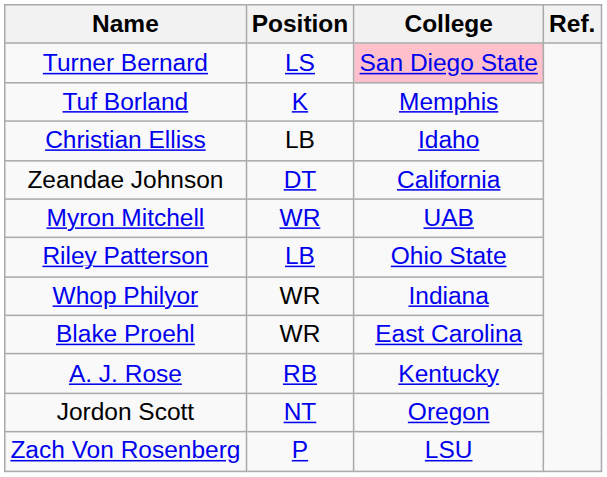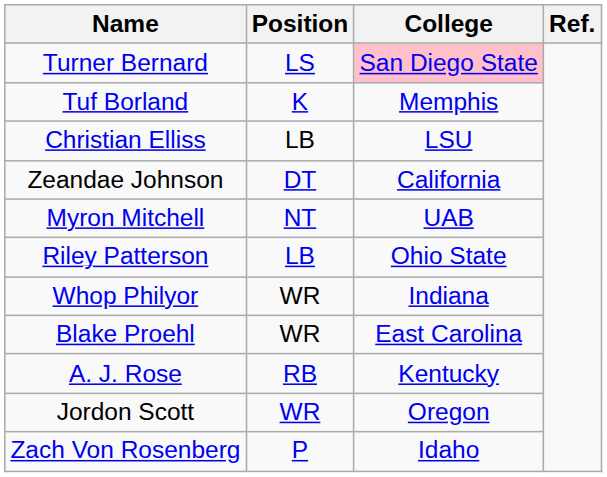(449, 140) Idaho -> (449, 140) LSU
(300, 218) WR -> (300, 218) NT
(300, 412) NT -> (300, 412) WR
(449, 450) LSU -> (449, 450) Idaho
